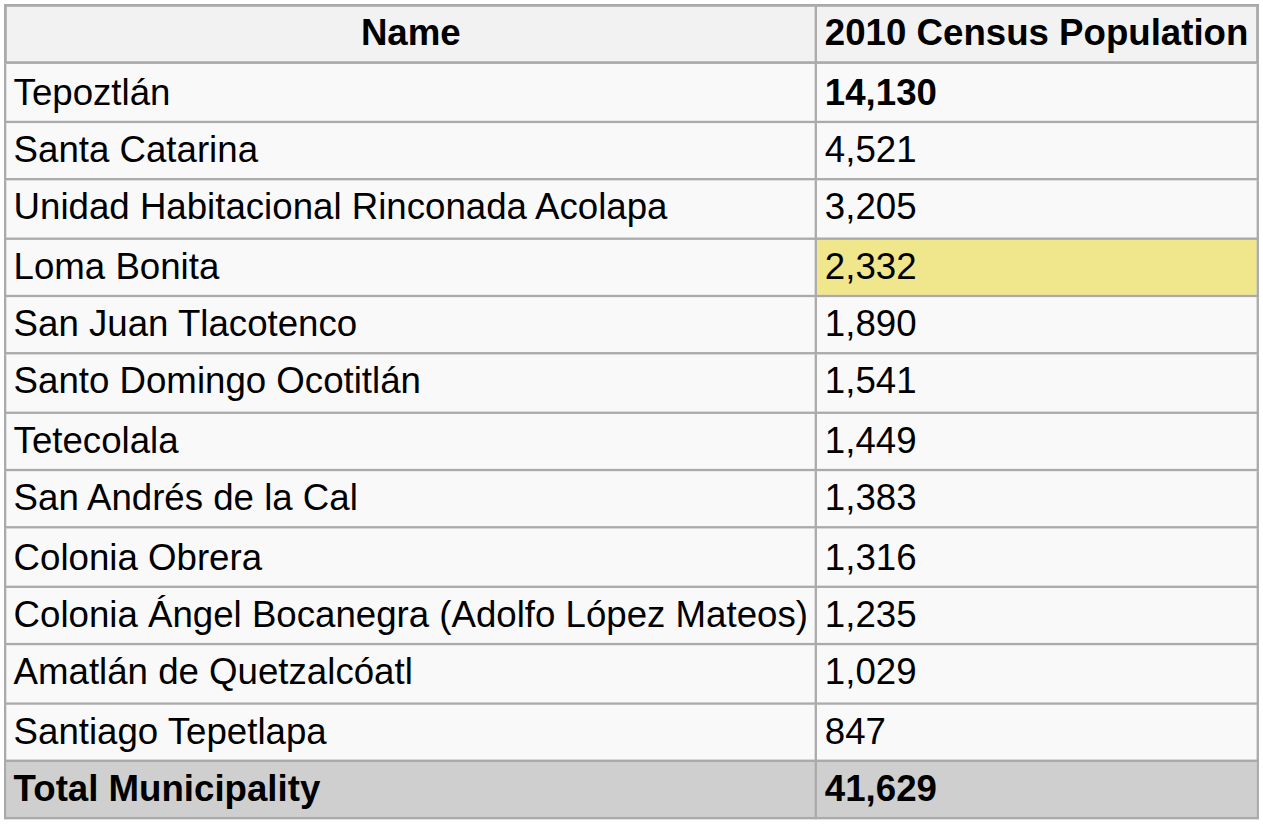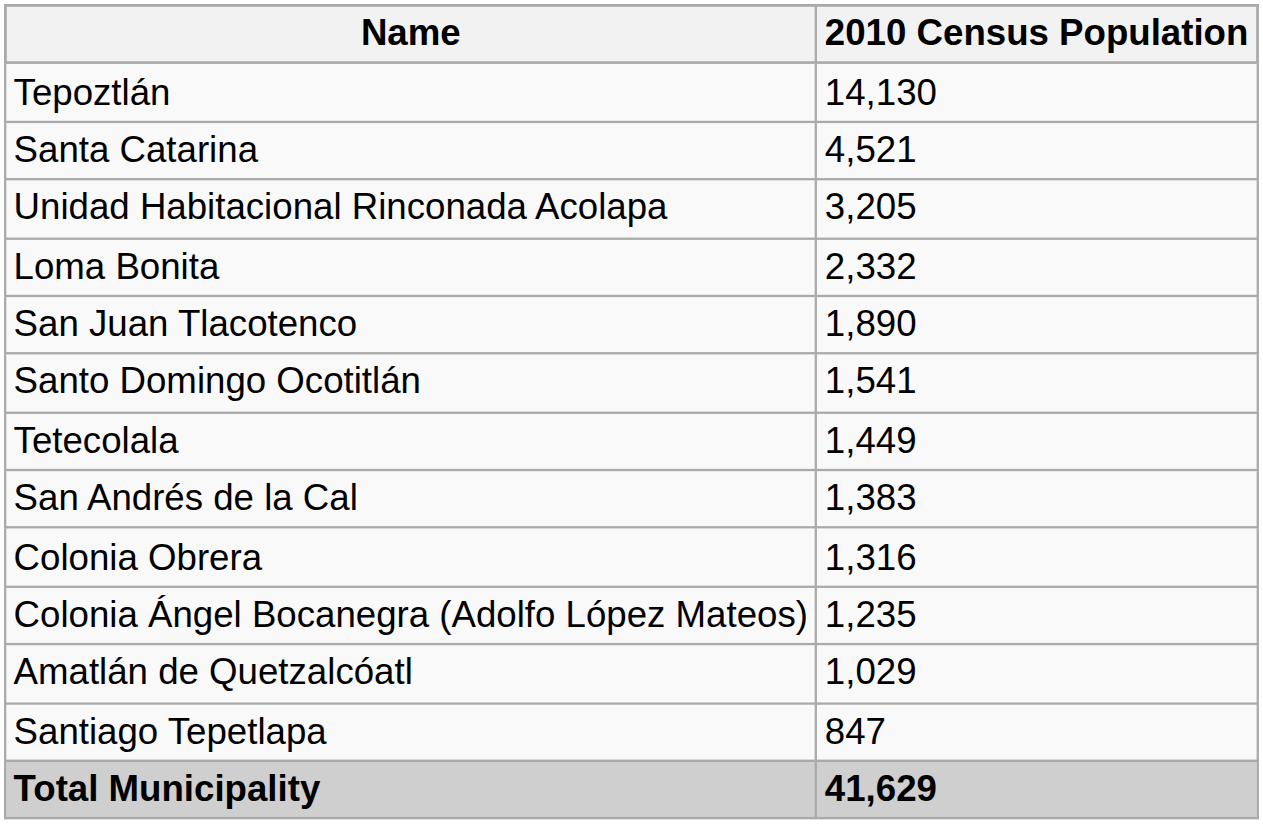(881, 91) bold -> (881, 91) normal
(871, 265) khaki background -> (871, 265) no background
